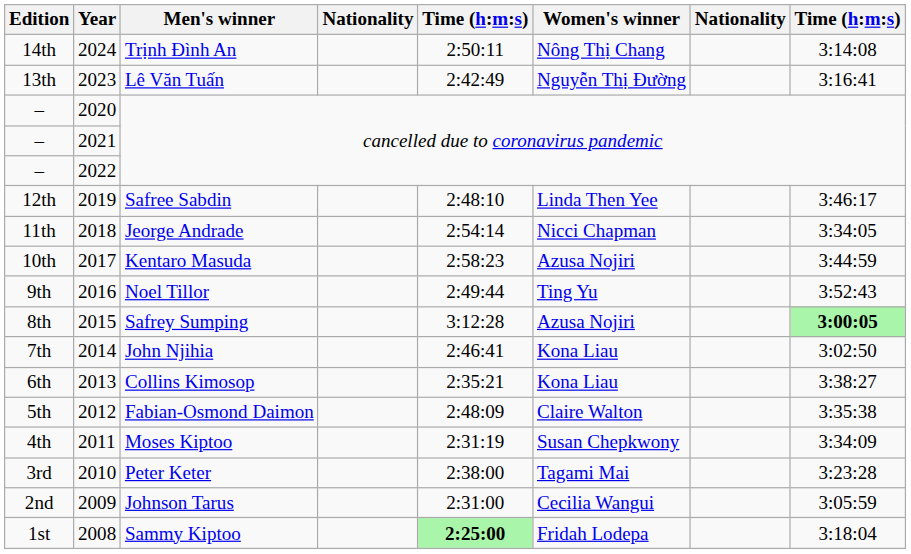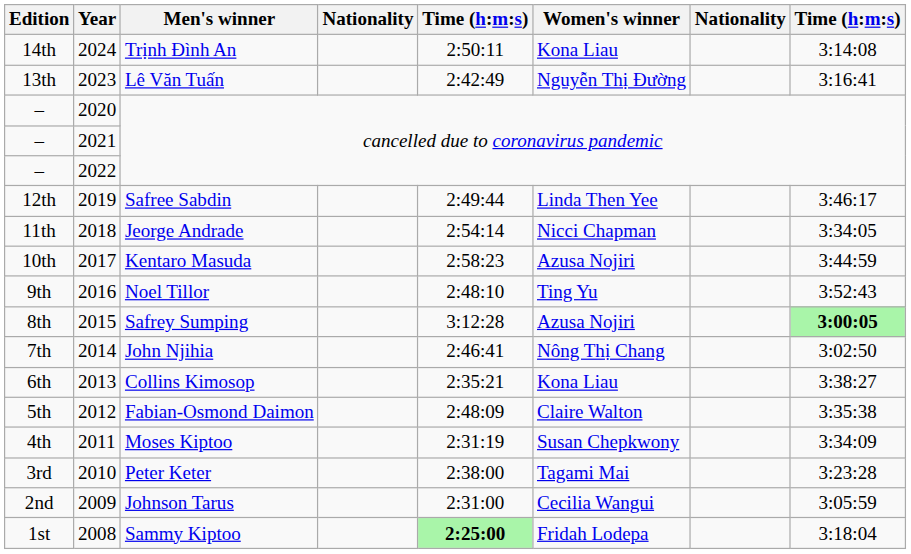(601, 49) Nông Thị Chang -> (577, 49) Kona Liau
(475, 200) 2:48:10 -> (475, 200) 2:49:44
(475, 291) 2:49:44 -> (475, 291) 2:48:10
(577, 351) Kona Liau -> (601, 351) Nông Thị Chang
